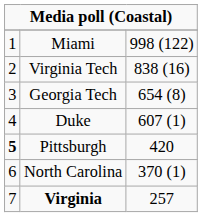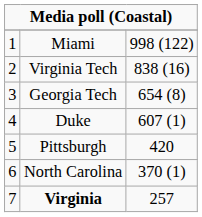(12, 146) bold -> (12, 146) normal
